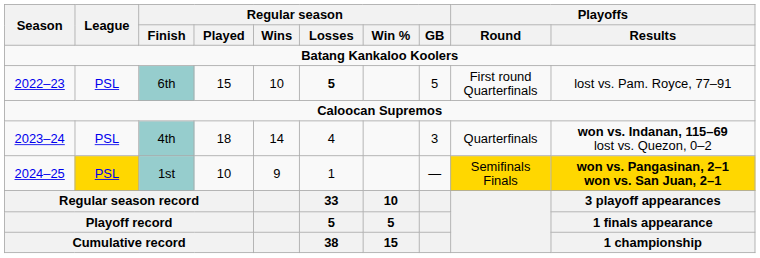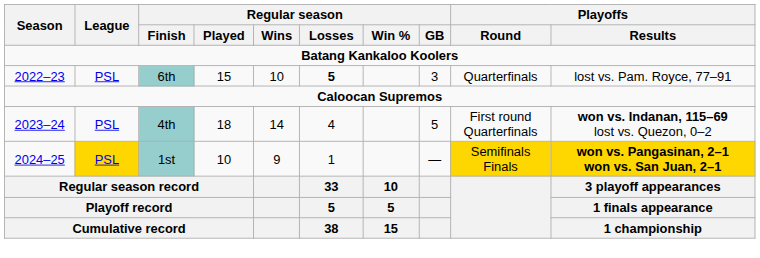(435, 83) 5 -> (435, 76) 3
(501, 83) First round Quarterfinals -> (501, 76) Quarterfinals
(435, 139) 3 -> (435, 124) 5
(501, 139) Quarterfinals -> (501, 124) First round Quarterfinals
